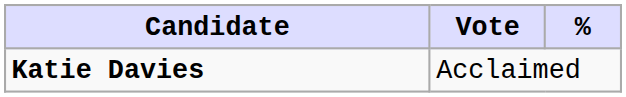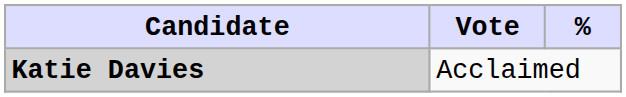(108, 70) no background -> (108, 70) lightgrey background
